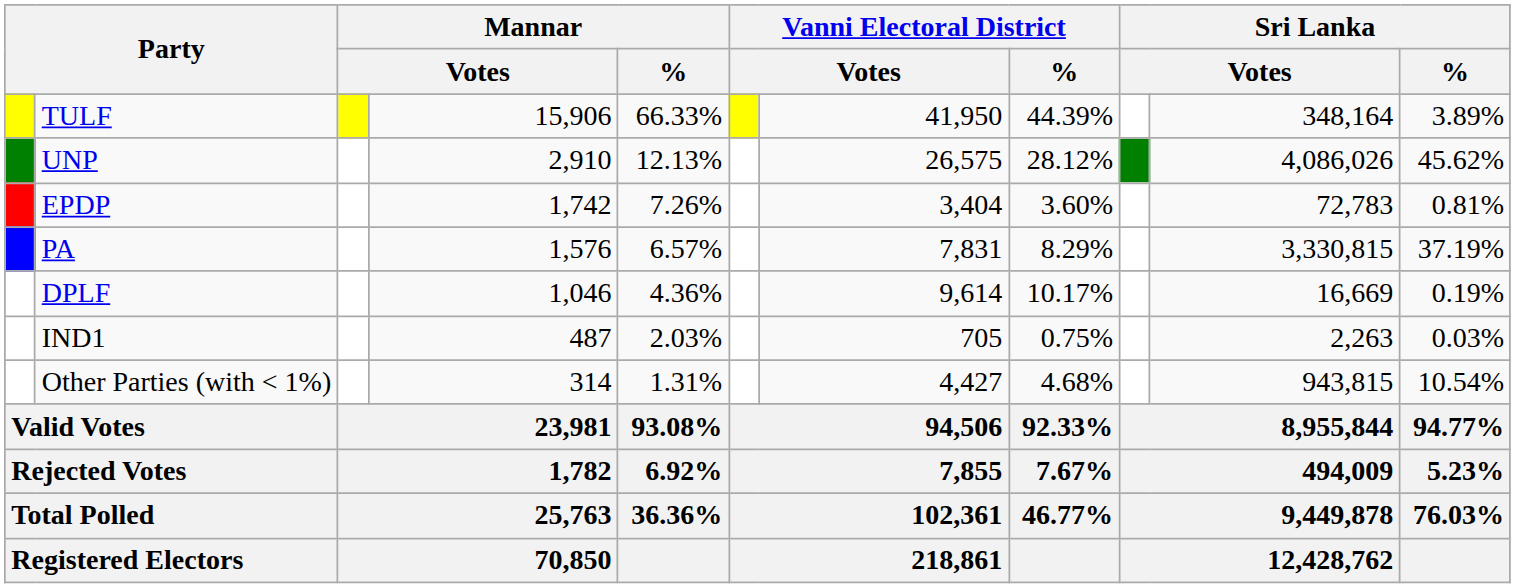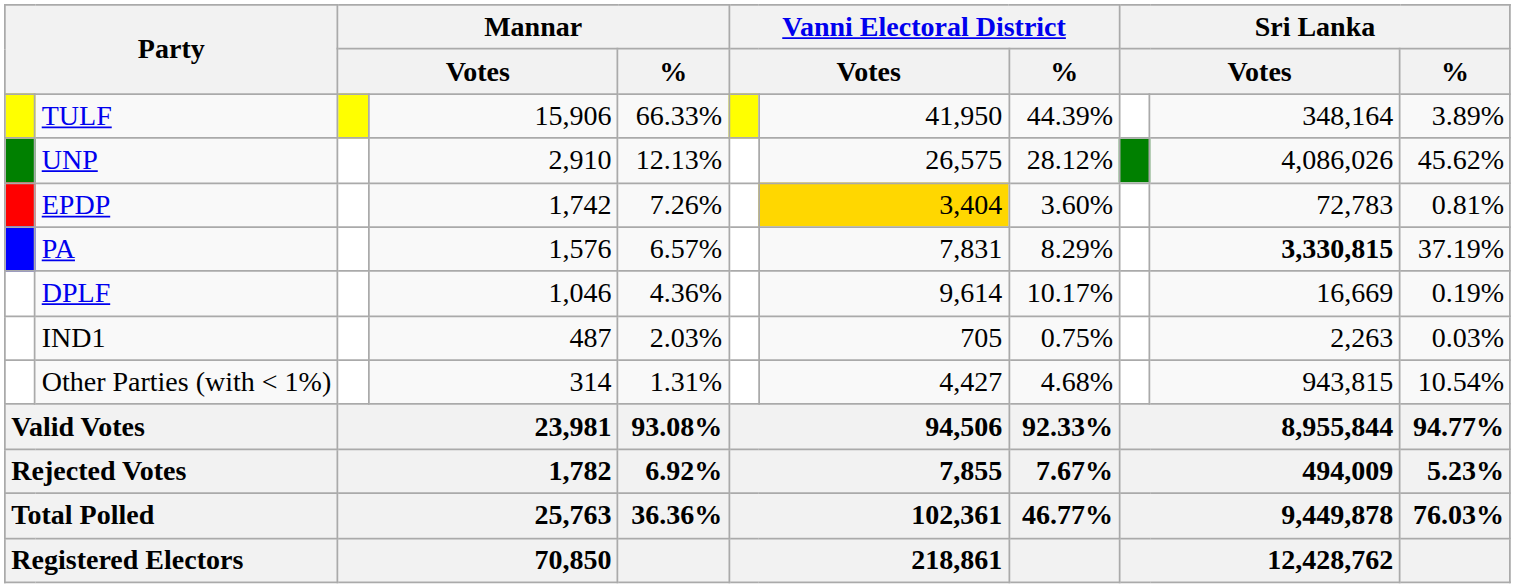(971, 204) no background -> (971, 204) gold background
(1337, 248) normal -> (1337, 248) bold
